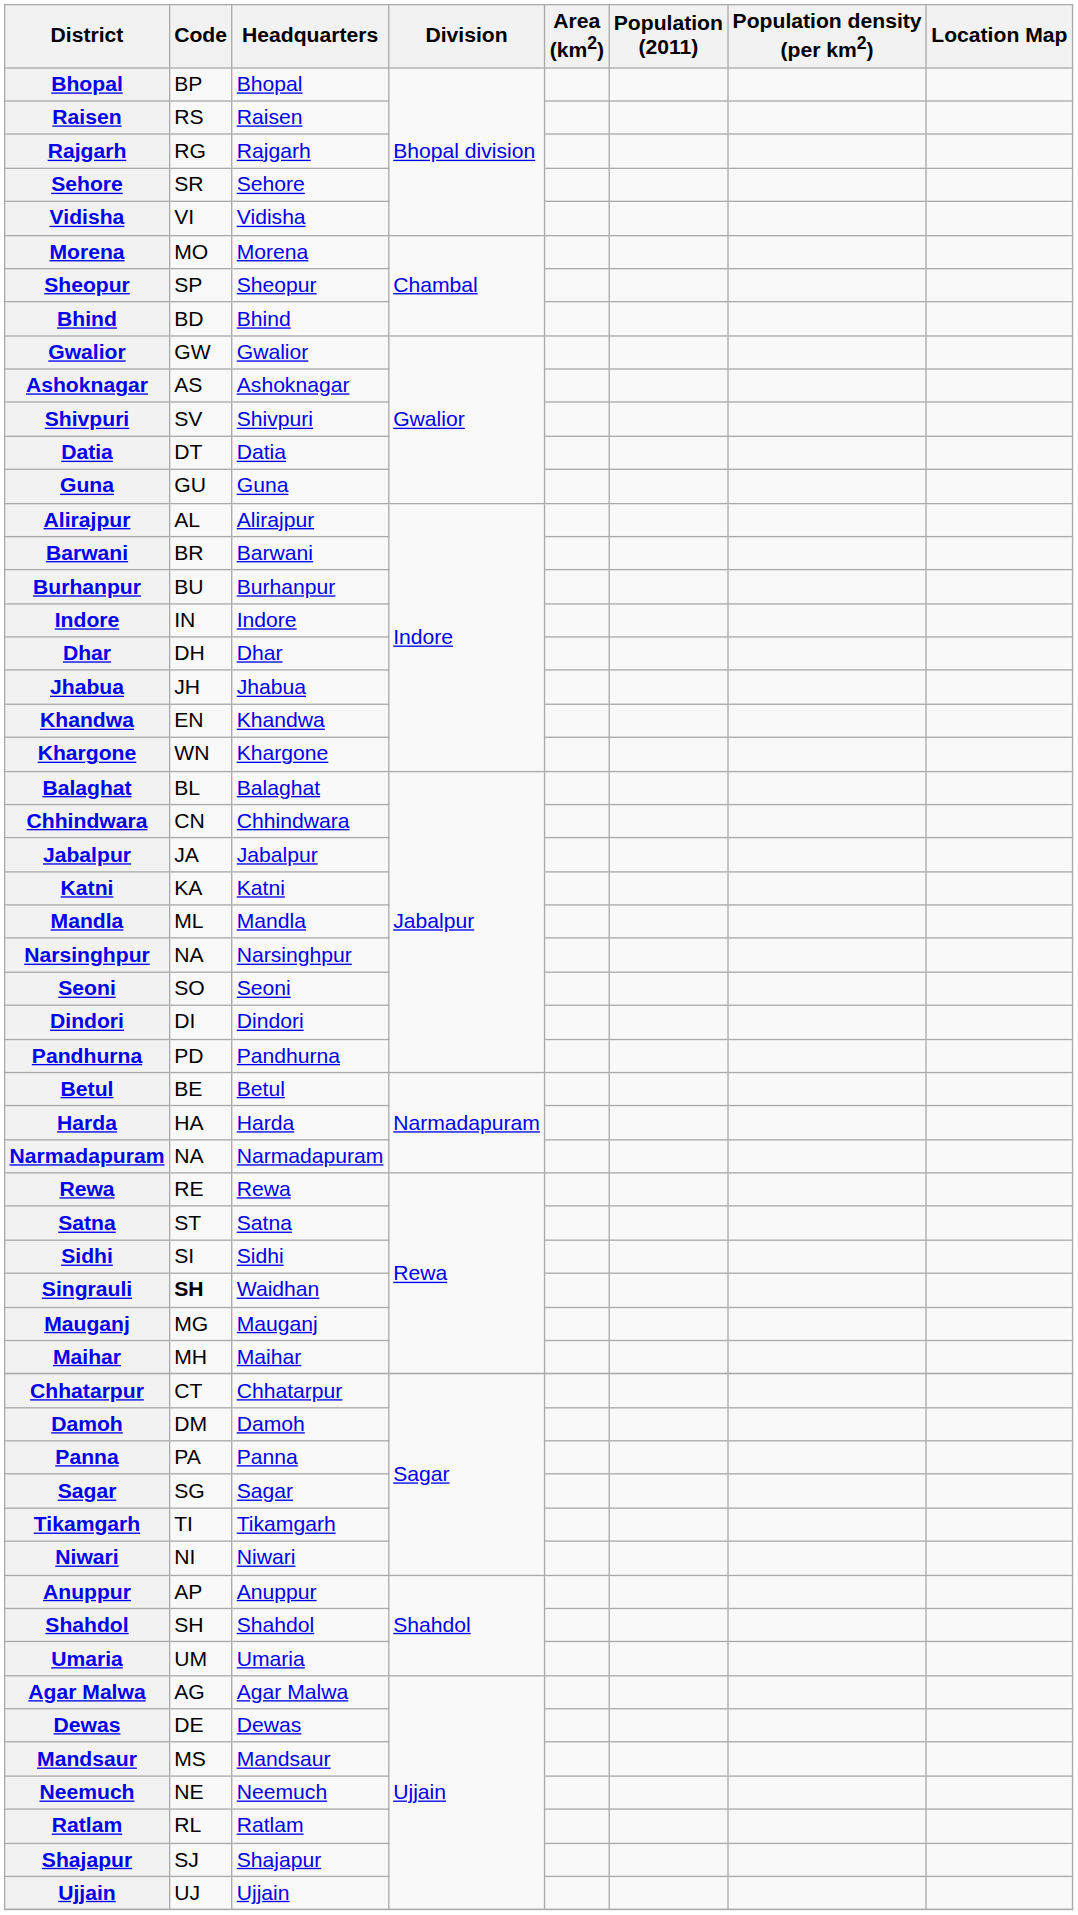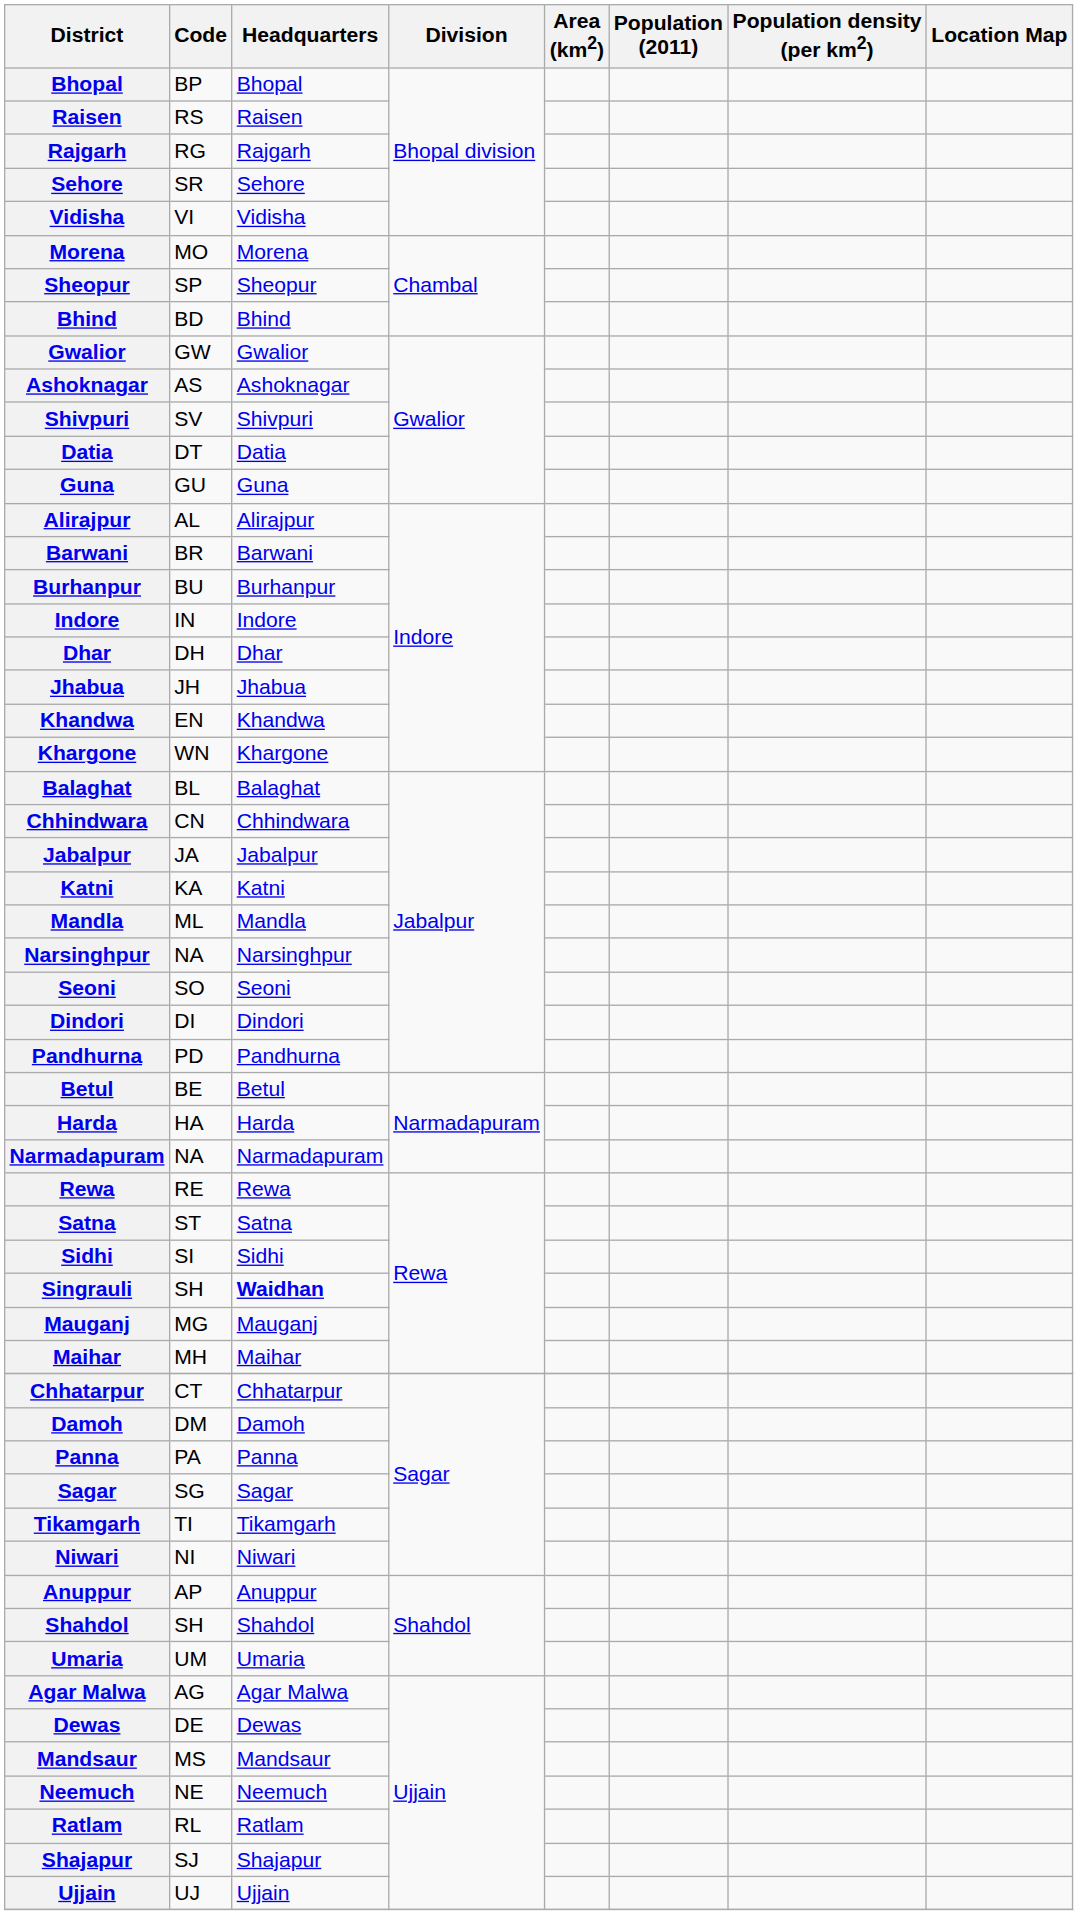(189, 1290) bold -> (189, 1290) normal
(278, 1290) normal -> (280, 1290) bold
